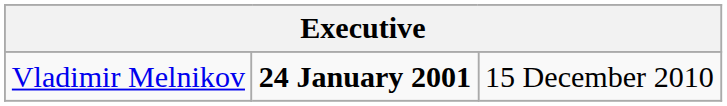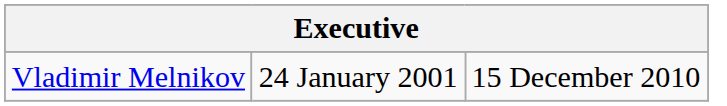(365, 76) bold -> (358, 76) normal
